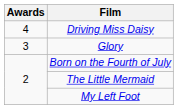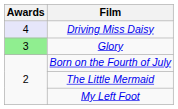(26, 29) no background -> (26, 29) lavender background
(26, 46) no background -> (26, 46) lightgreen background
